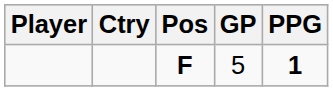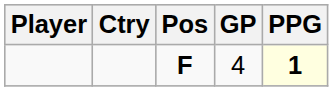(238, 65) 5 -> (238, 65) 4
(295, 65) no background -> (295, 65) lightyellow background
